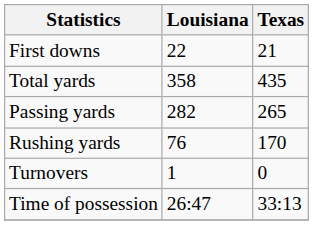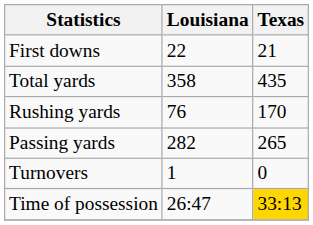rows swapped: (65, 142) <-> (62, 111)
(280, 204) no background -> (280, 204) gold background
